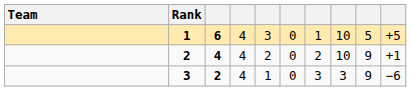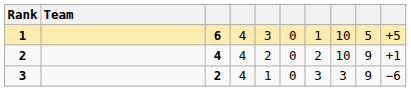columns swapped: (187, 15) <-> (22, 15)
